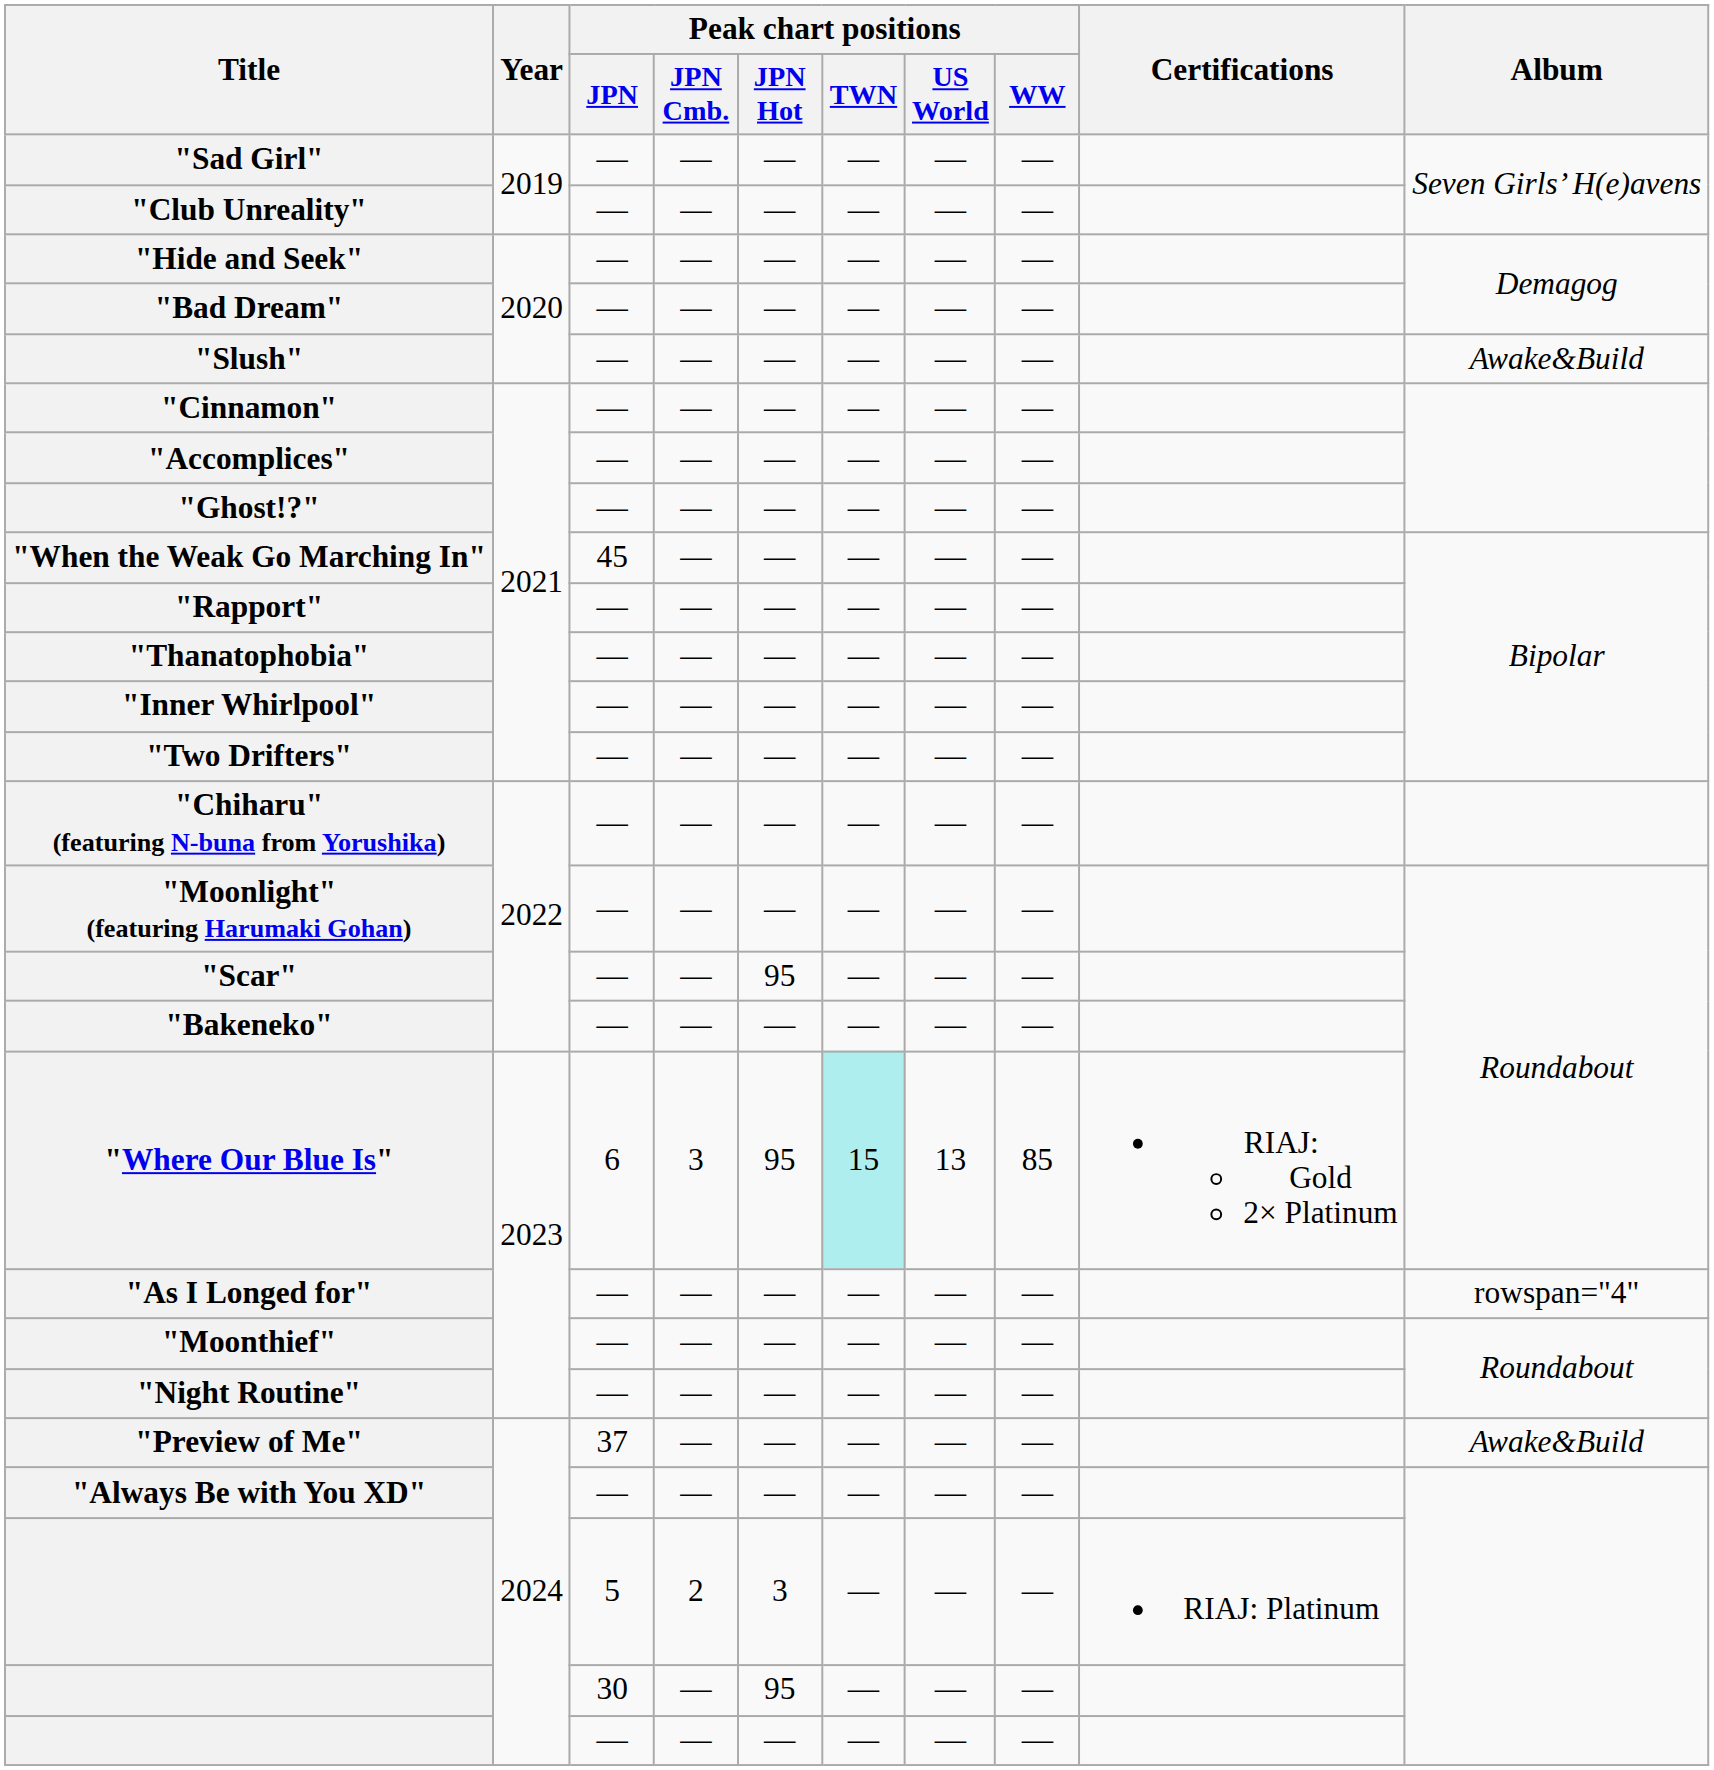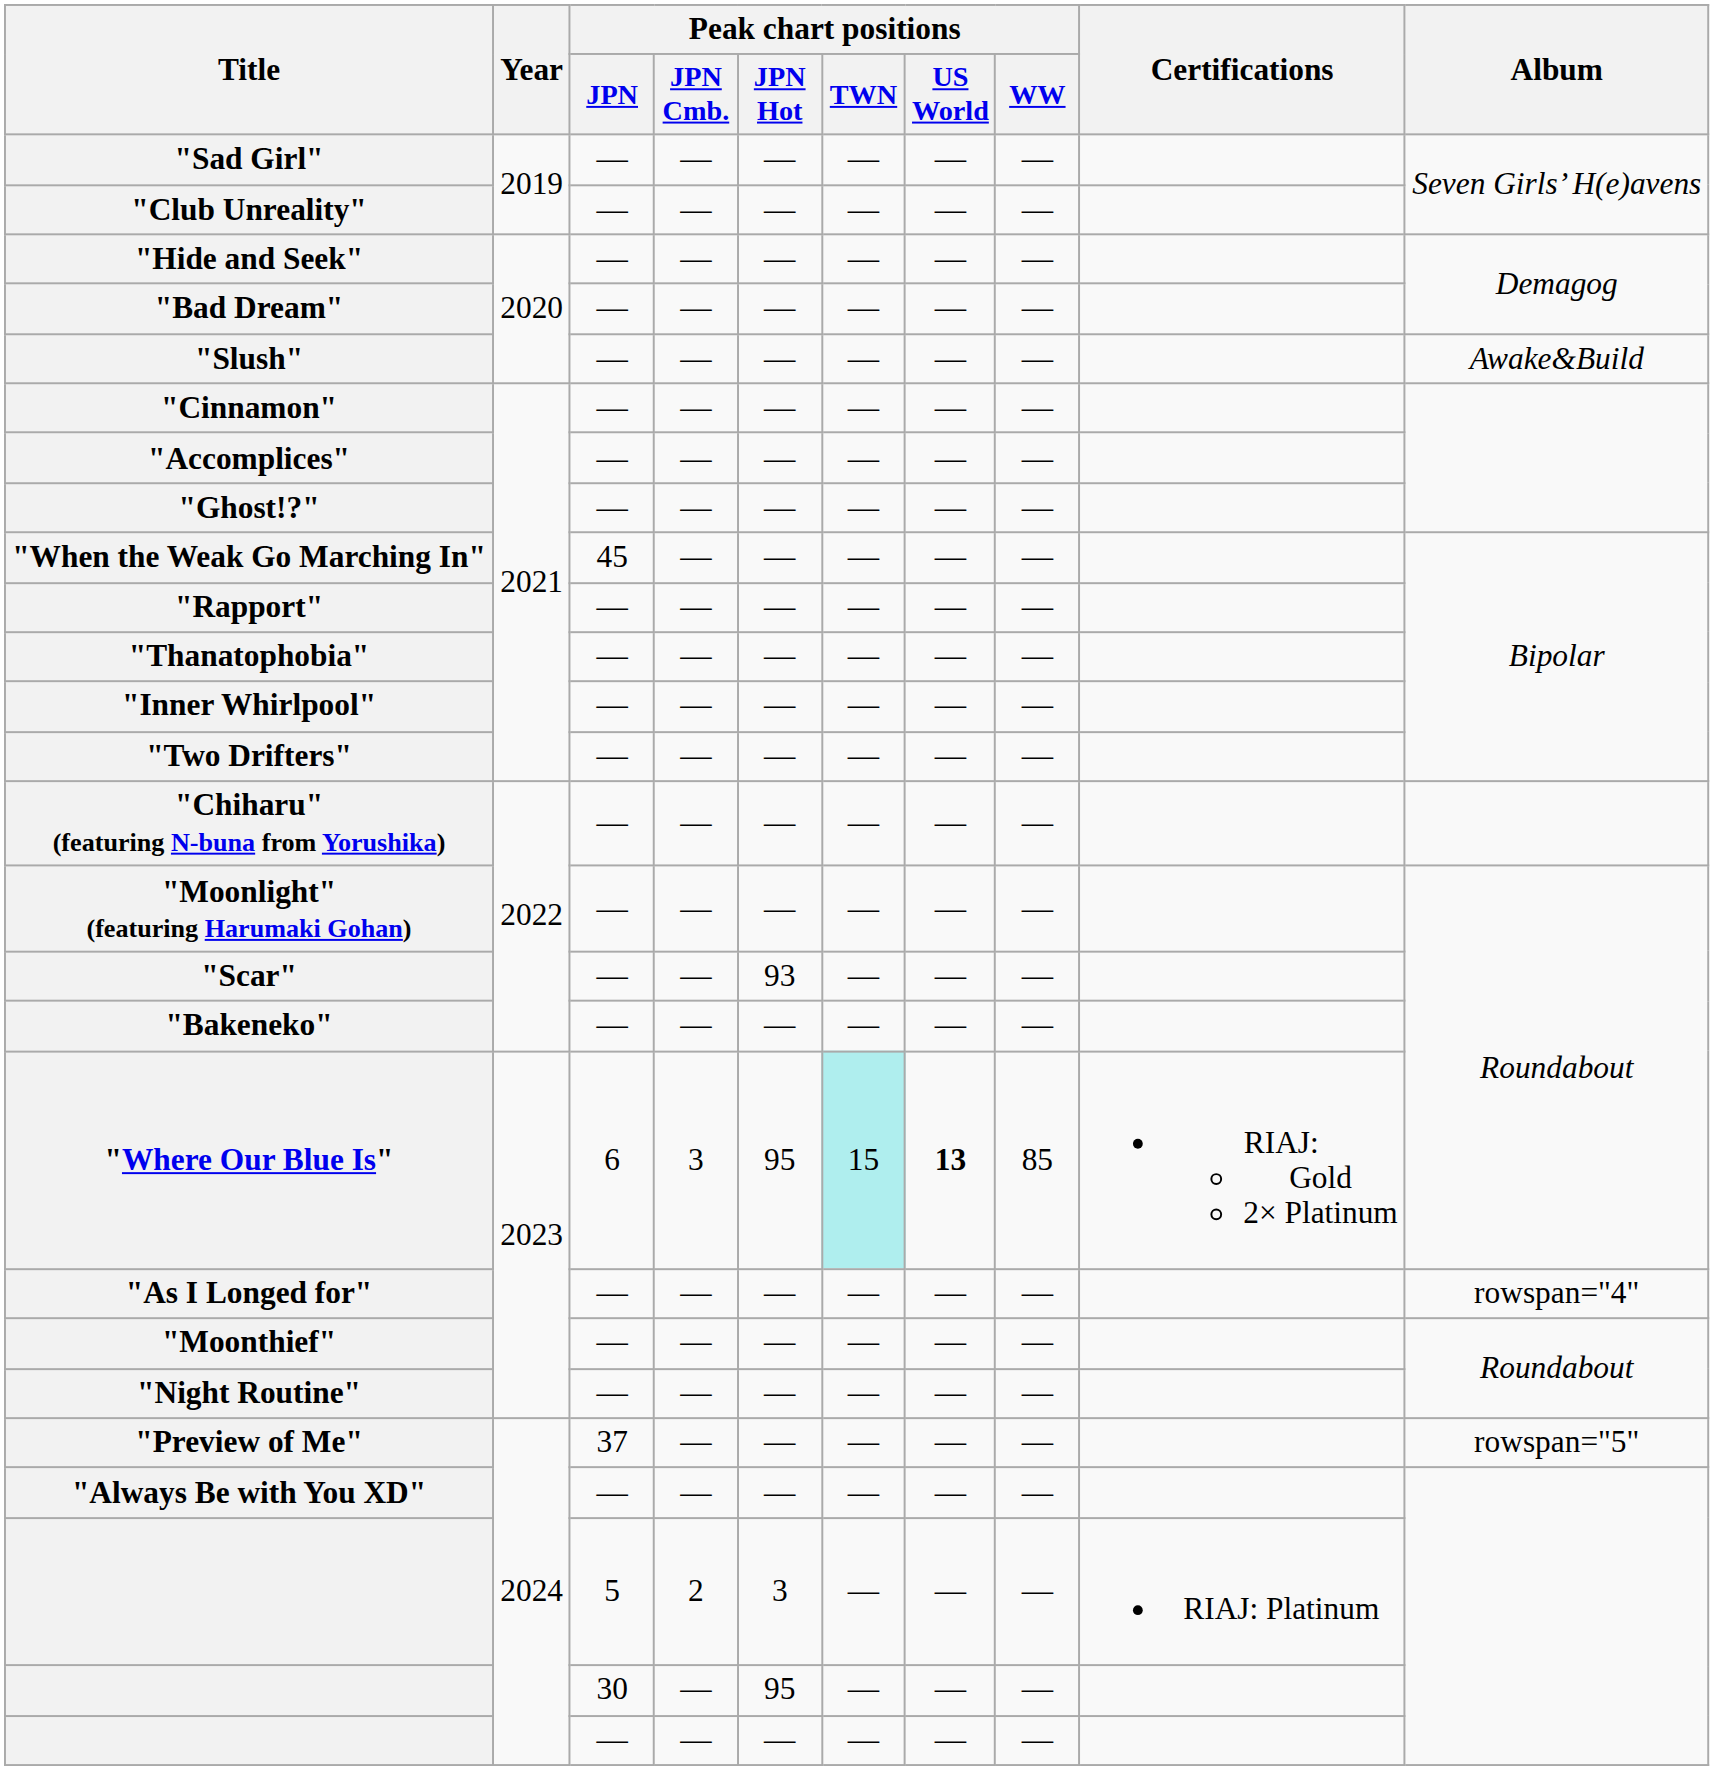(780, 975) 95 -> (780, 975) 93
(950, 1159) normal -> (950, 1159) bold
(1557, 1442) Awake&Build -> (1557, 1442) rowspan="5"
